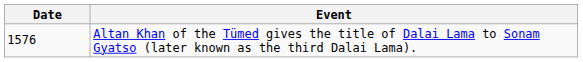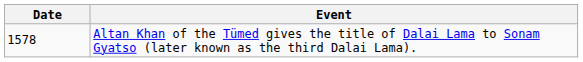(22, 41) 1576 -> (22, 41) 1578
